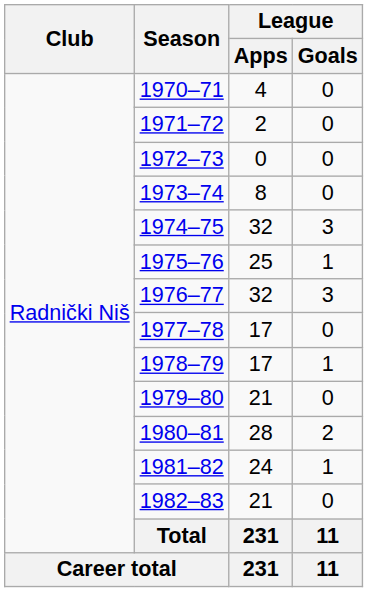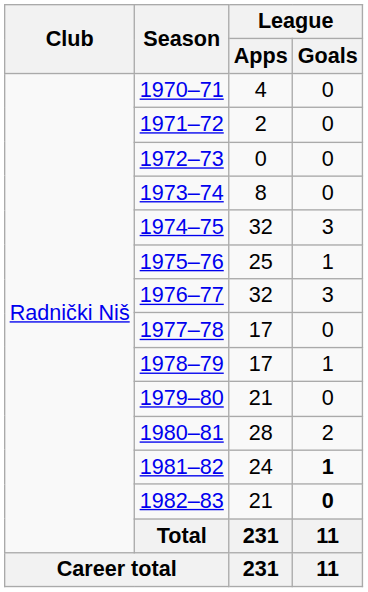(328, 466) normal -> (328, 466) bold
(328, 501) normal -> (328, 501) bold
